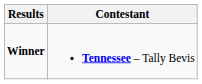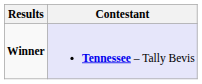(122, 58) no background -> (122, 58) lavender background
